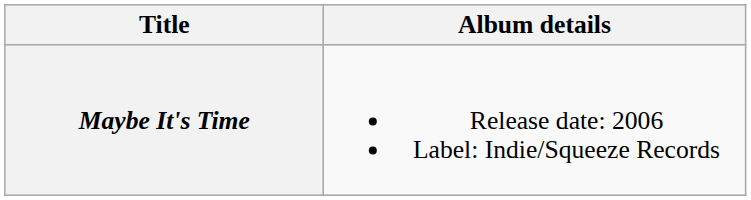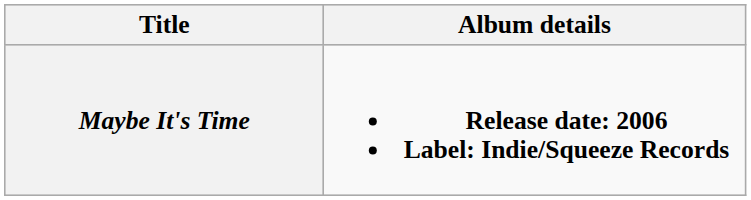(534, 135) normal -> (535, 134) bold
